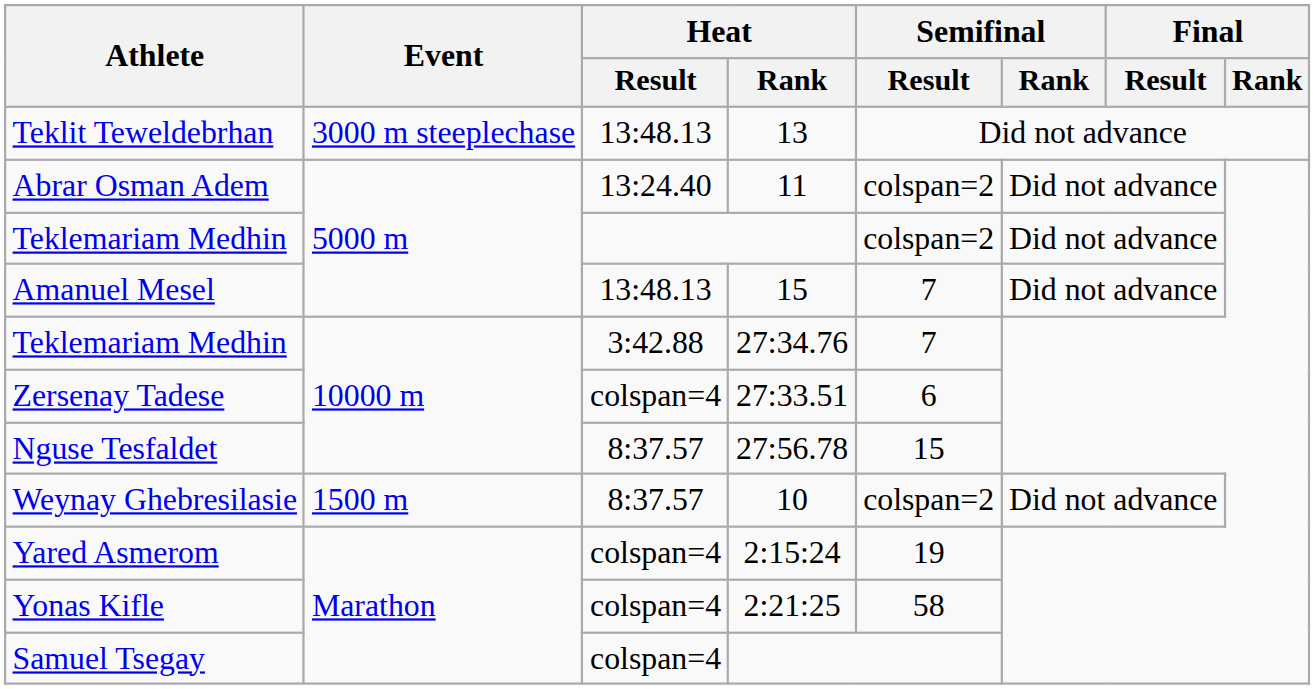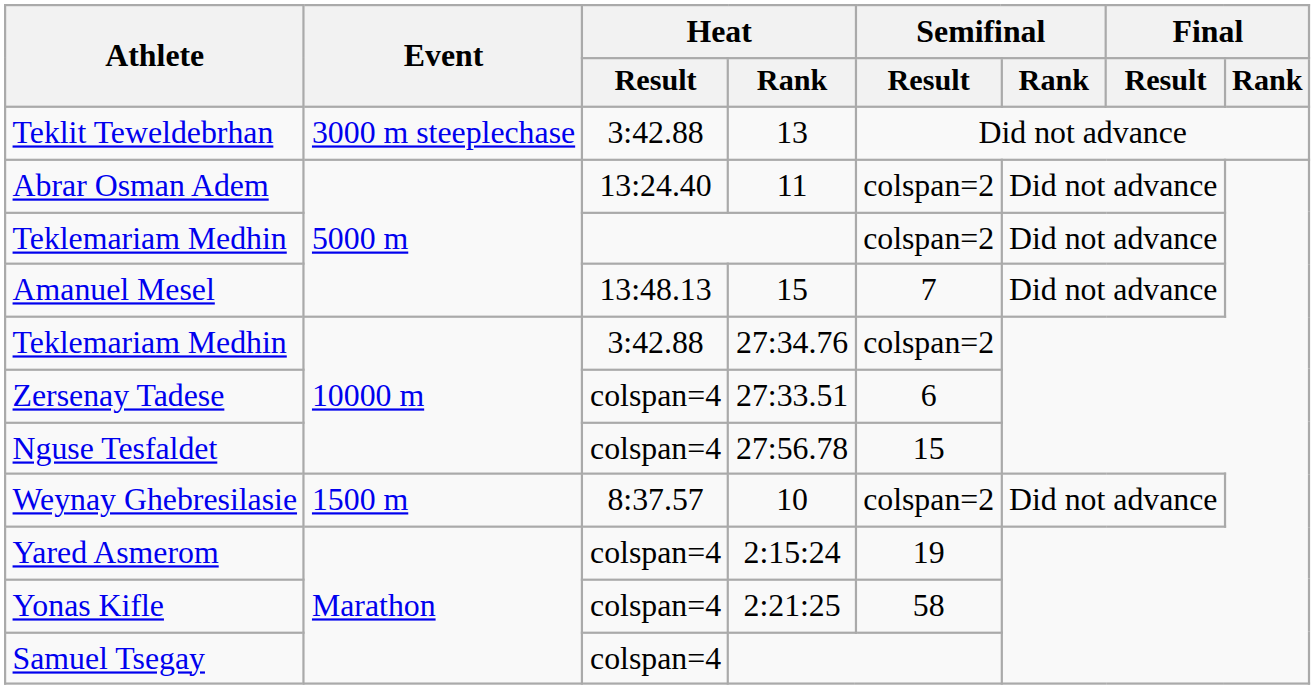(656, 133) 13:48.13 -> (656, 133) 3:42.88
(929, 343) 7 -> (929, 343) colspan=2
(656, 448) 8:37.57 -> (656, 448) colspan=4
